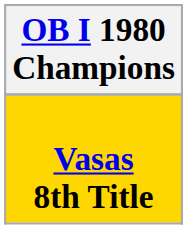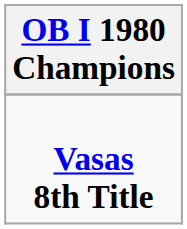(94, 177) gold background -> (94, 177) no background
